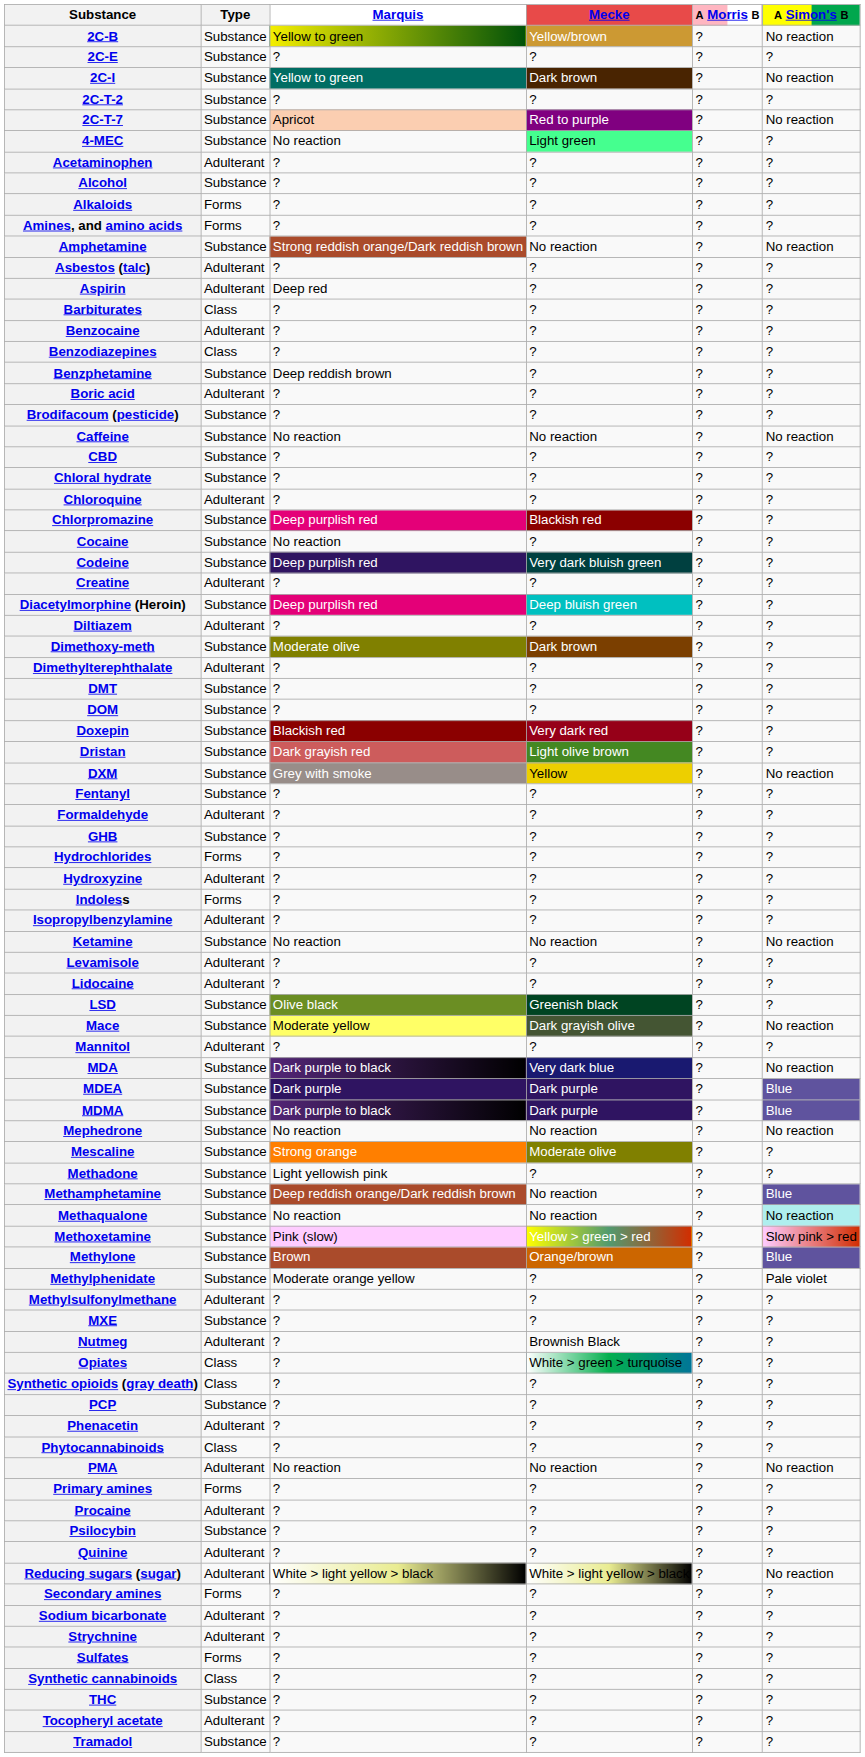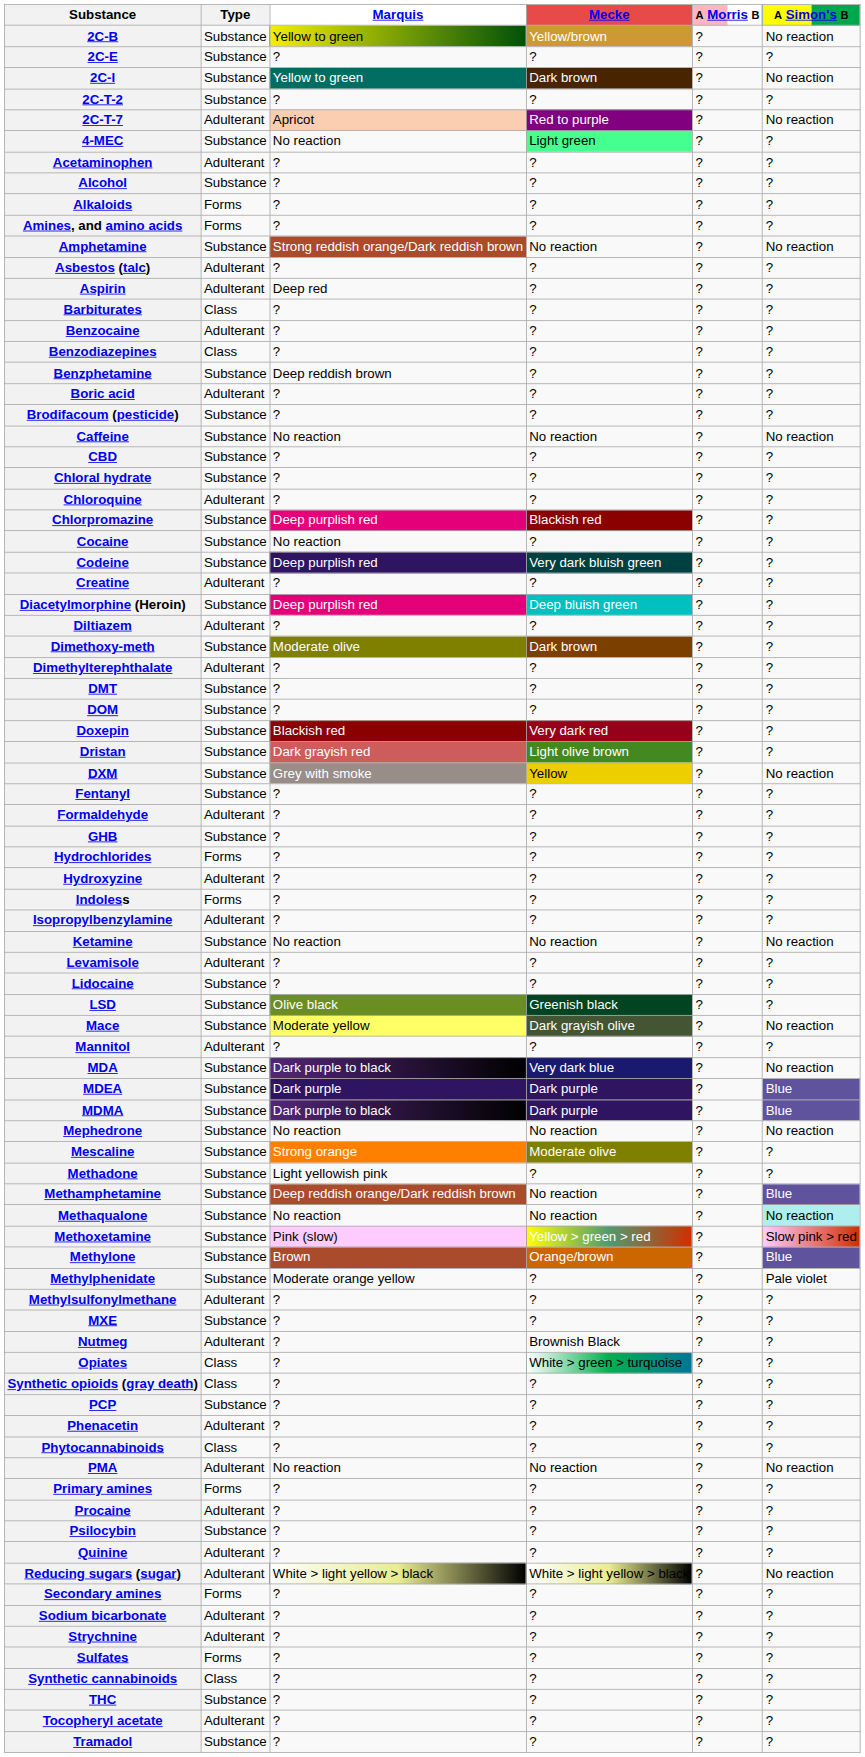(235, 120) Substance -> (234, 120) Adulterant
(234, 983) Adulterant -> (235, 983) Substance
